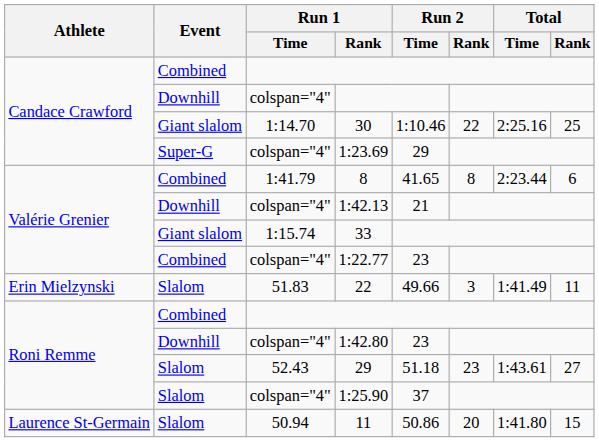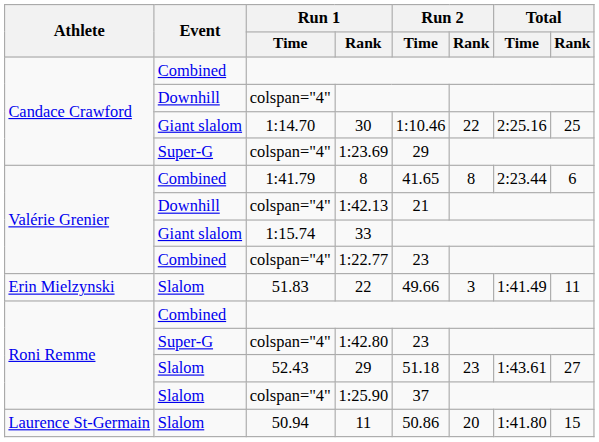(189, 341) Downhill -> (185, 341) Super-G
